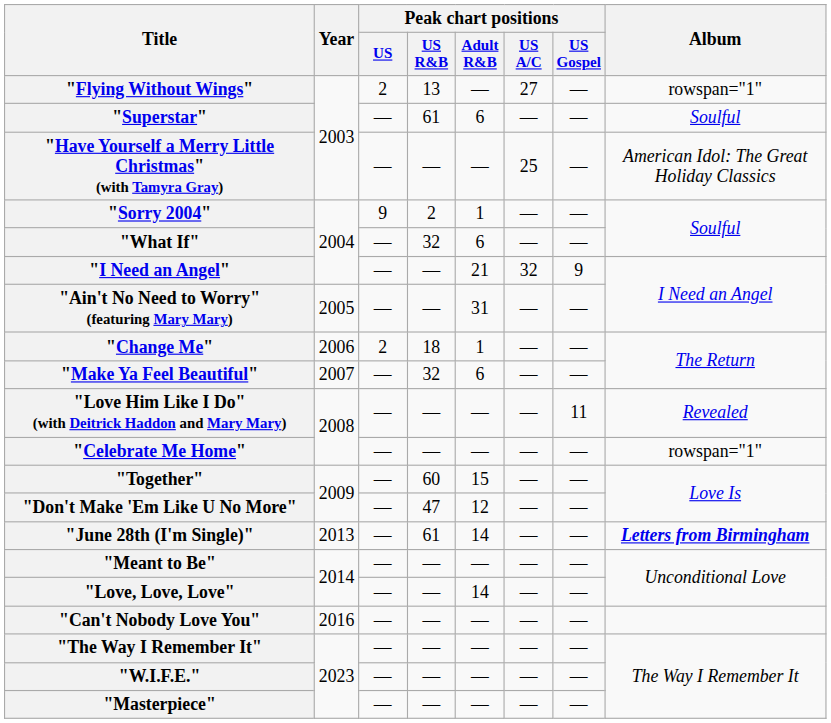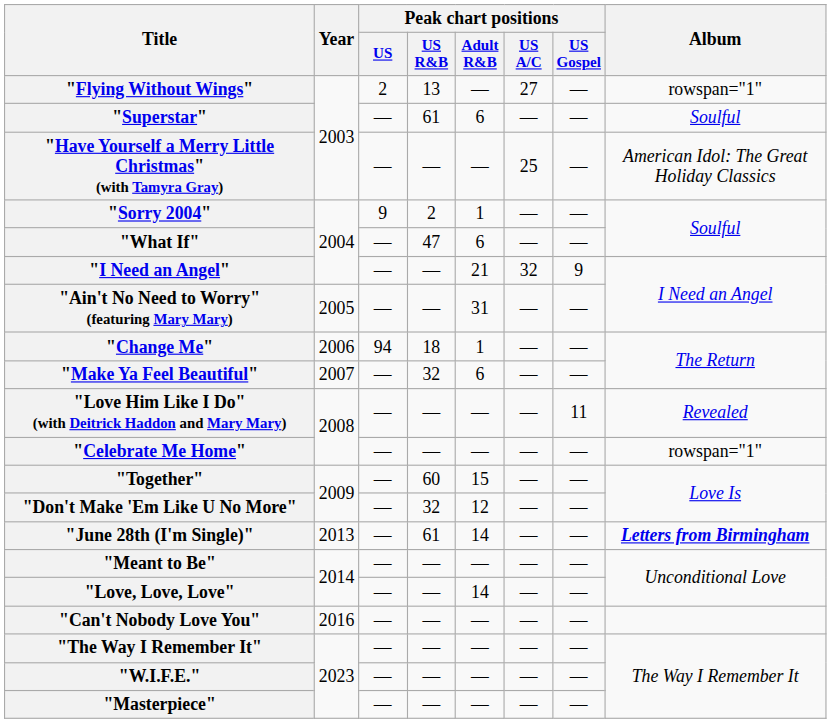(431, 242) 32 -> (431, 242) 47
(383, 346) 2 -> (383, 346) 94
(431, 507) 47 -> (431, 507) 32
